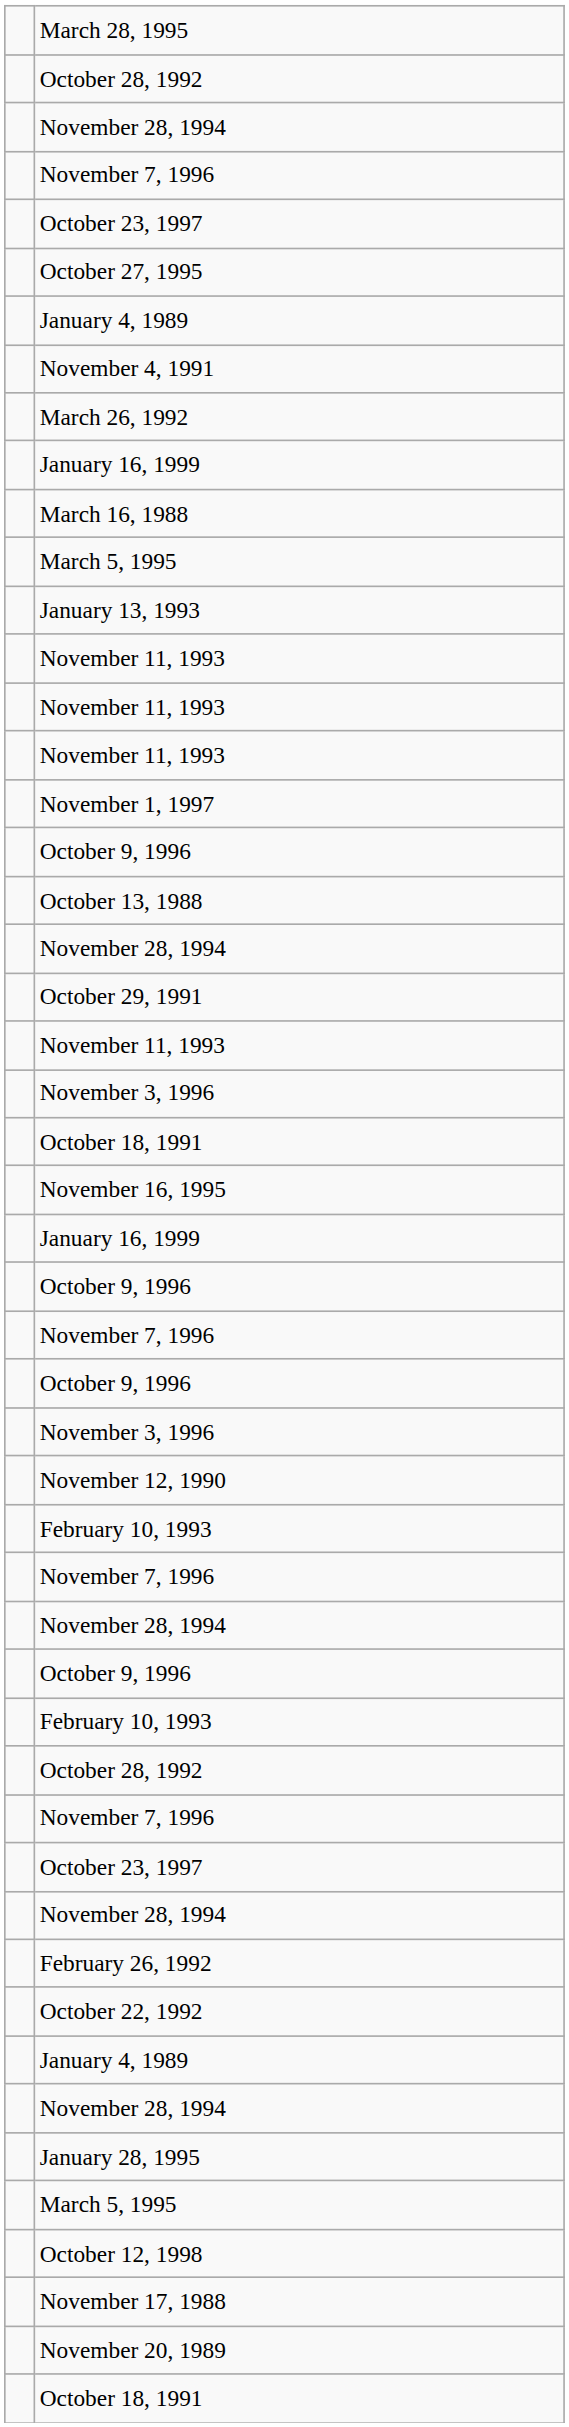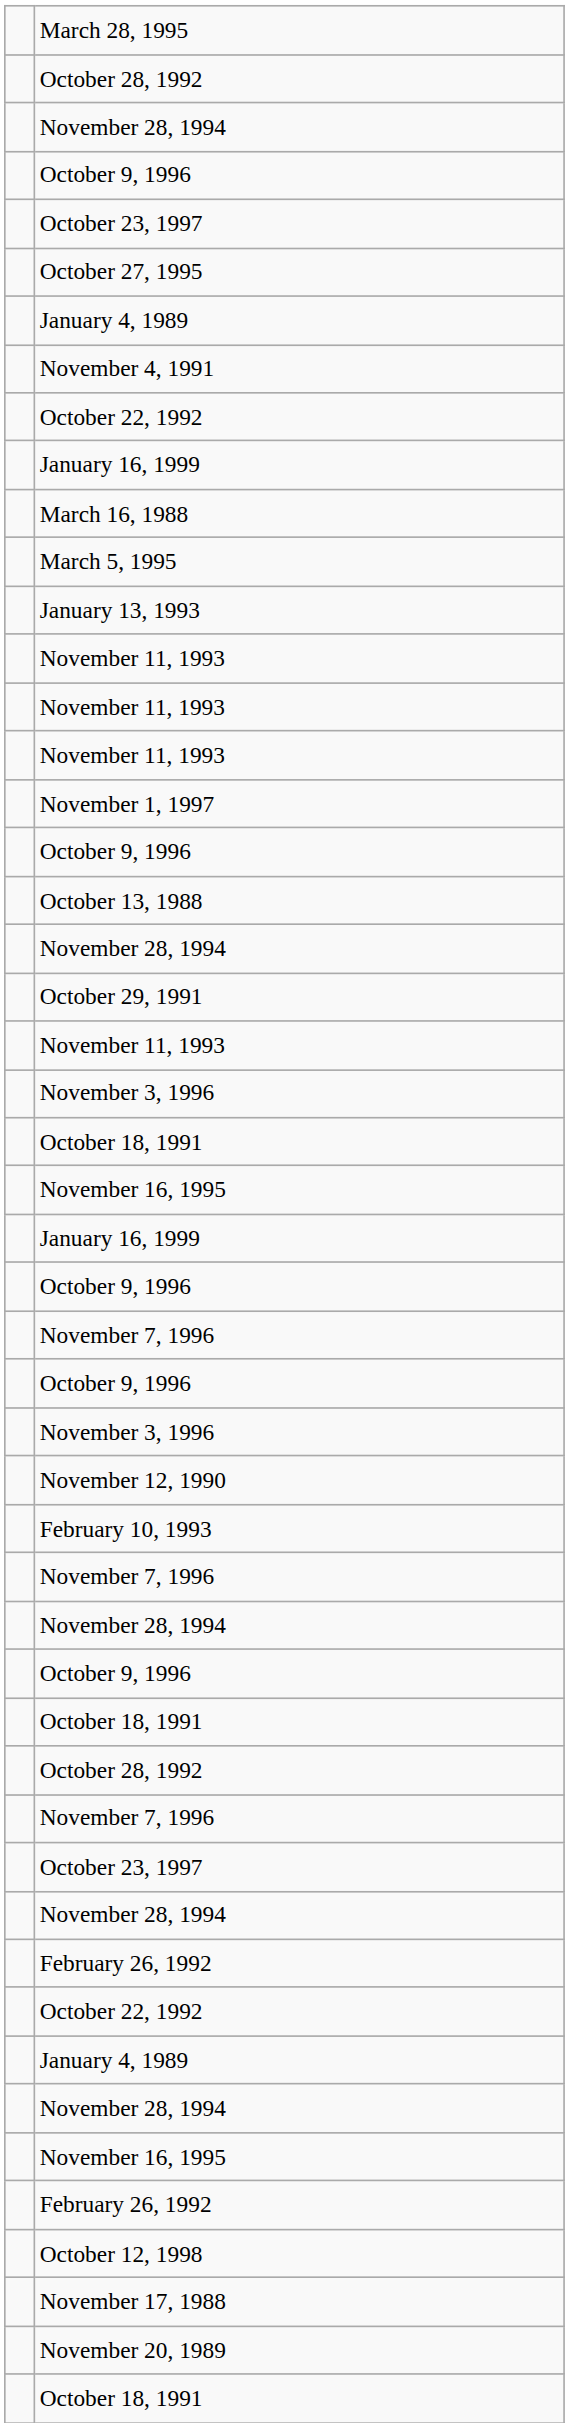(127, 175) November 7, 1996 -> (115, 175) October 9, 1996
(114, 416) March 26, 1992 -> (121, 416) October 22, 1992
(126, 1721) February 10, 1993 -> (121, 1721) October 18, 1991
(120, 2156) January 28, 1995 -> (133, 2156) November 16, 1995
(108, 2204) March 5, 1995 -> (126, 2204) February 26, 1992
